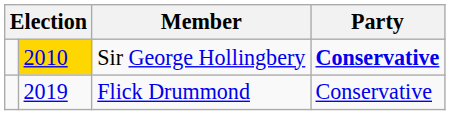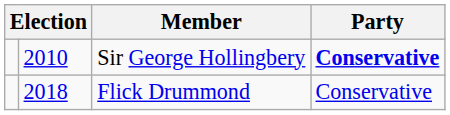(46, 57) gold background -> (46, 57) no background
(46, 92) 2019 -> (46, 92) 2018
